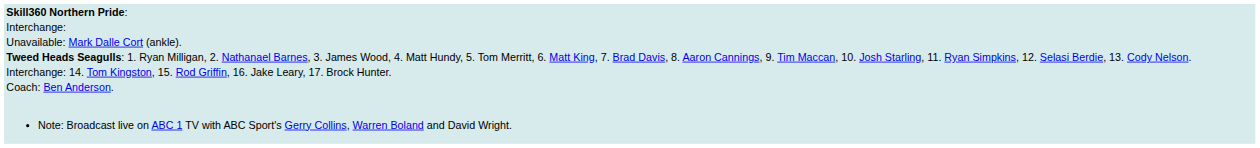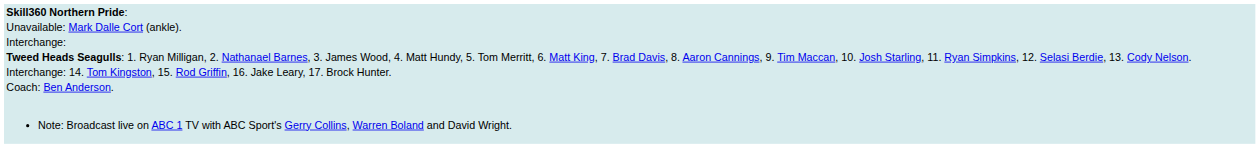(36, 27) Interchange: -> (94, 27) Unavailable: Mark Dalle Cort (ankle).
(94, 42) Unavailable: Mark Dalle Cort (ankle). -> (36, 42) Interchange:
